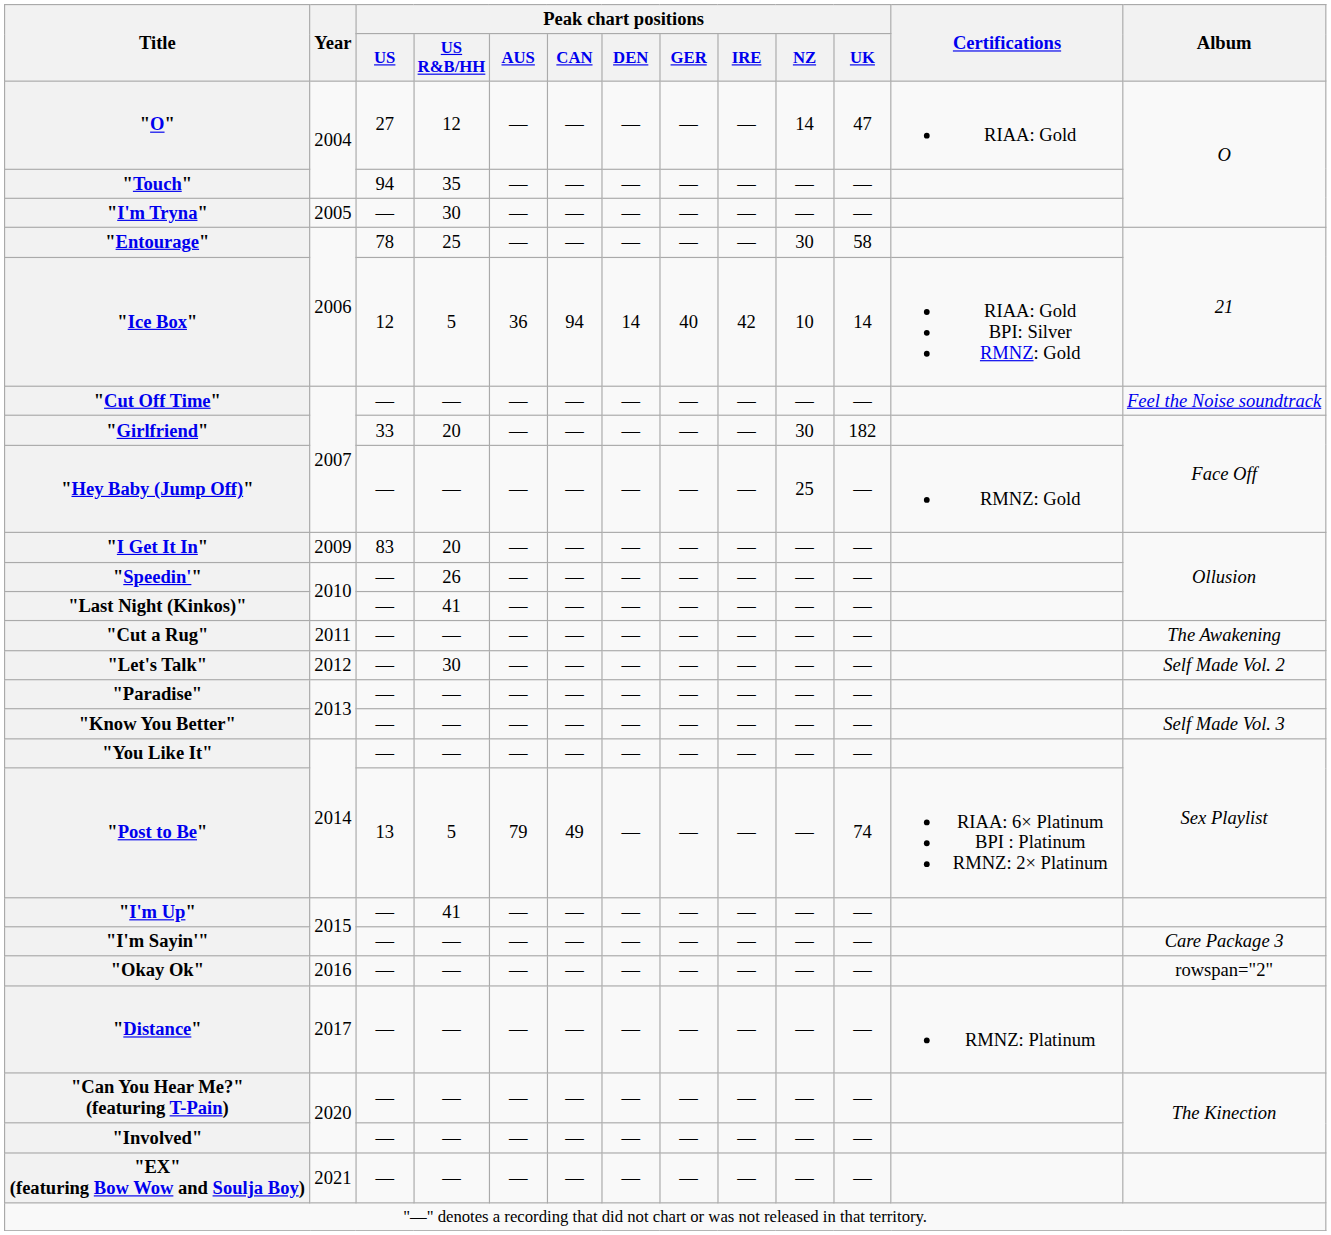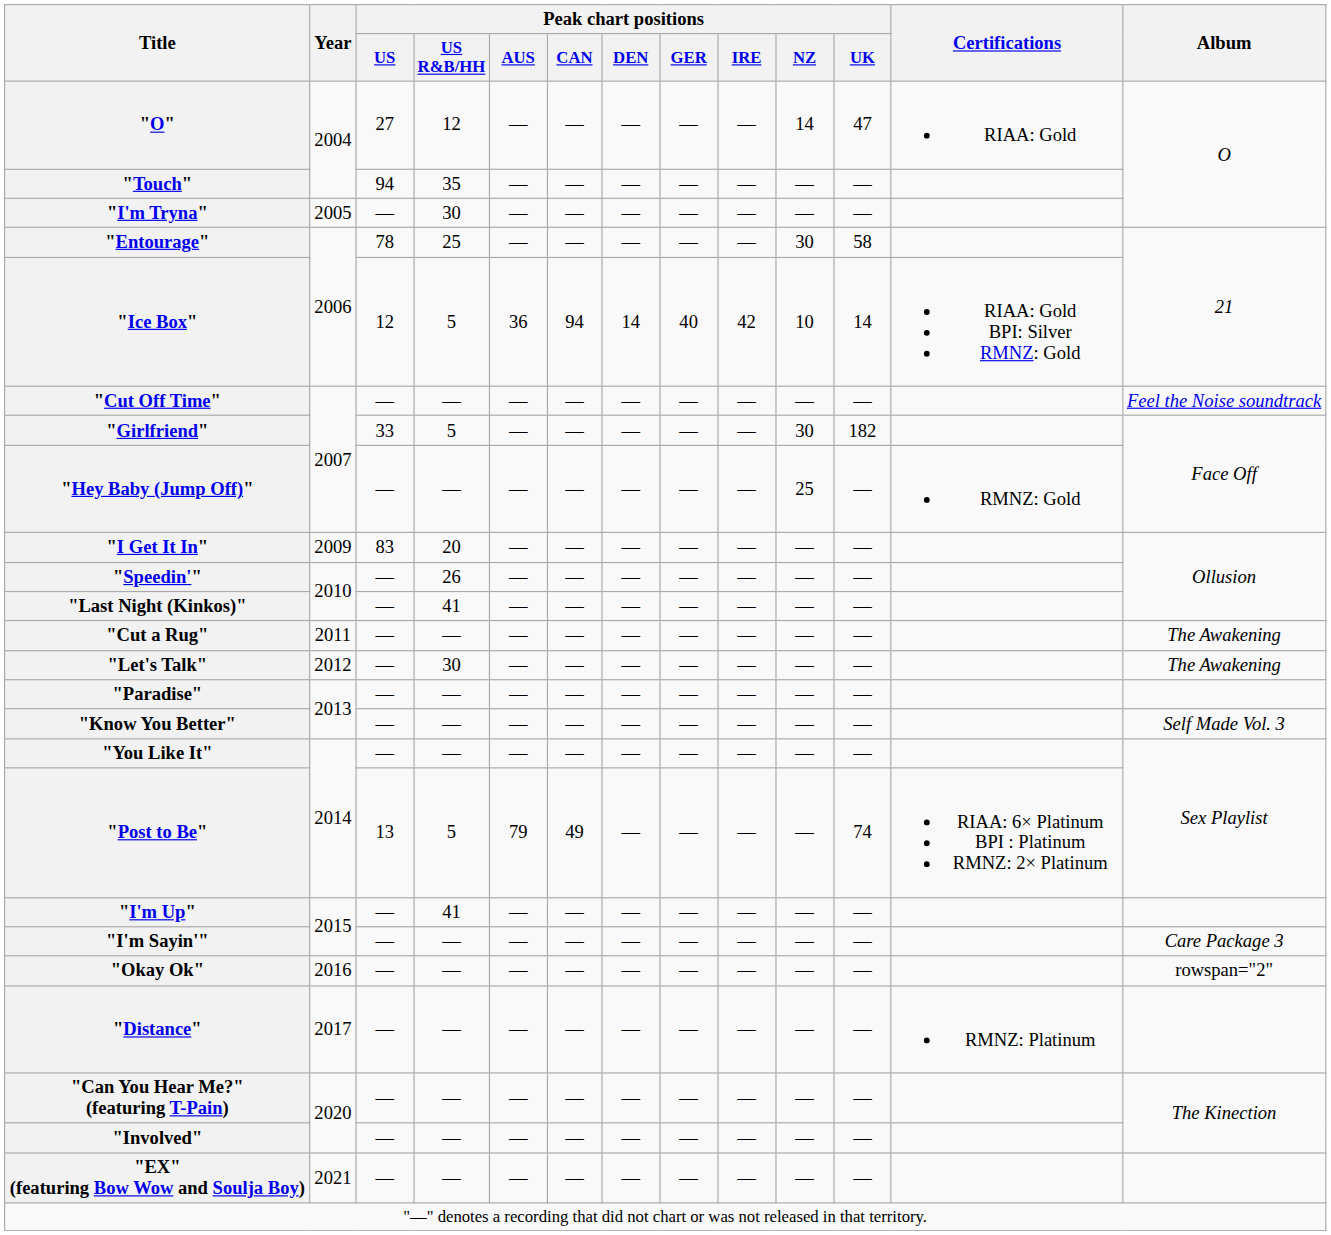(451, 430) 20 -> (451, 430) 5
(1224, 664) Self Made Vol. 2 -> (1224, 664) The Awakening
